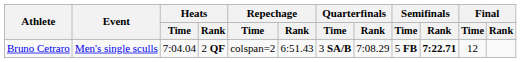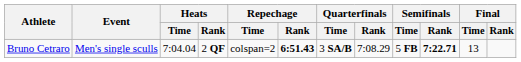(297, 49) normal -> (297, 49) bold
(473, 49) 12 -> (473, 49) 13
